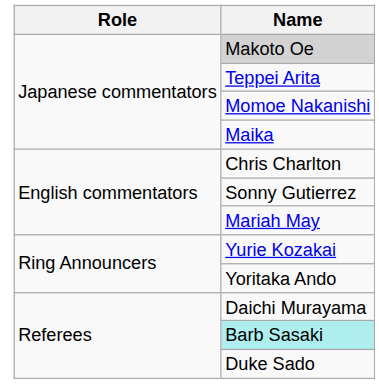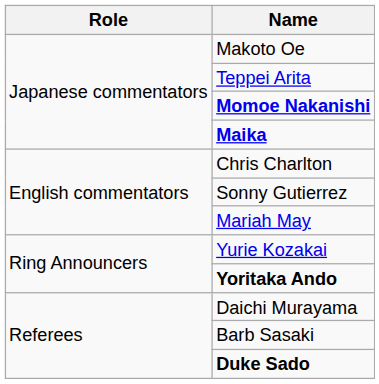(270, 49) lightgrey background -> (261, 49) no background
(298, 106) normal -> (293, 106) bold
(249, 135) normal -> (241, 135) bold
(281, 278) normal -> (277, 278) bold
(274, 335) paleturquoise background -> (265, 335) no background
(270, 364) normal -> (263, 364) bold
